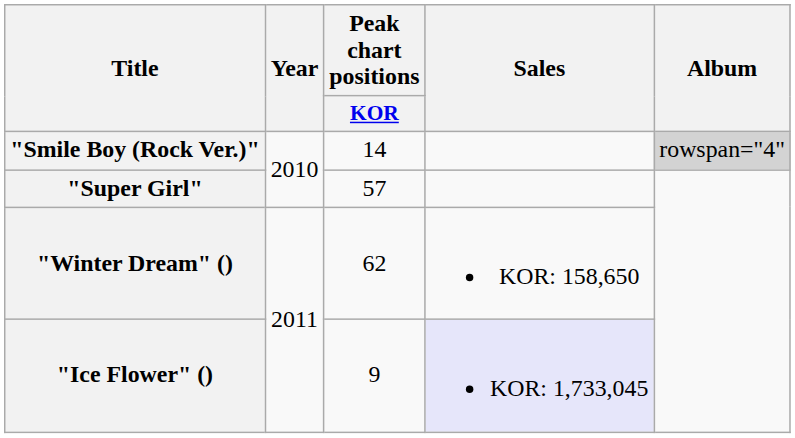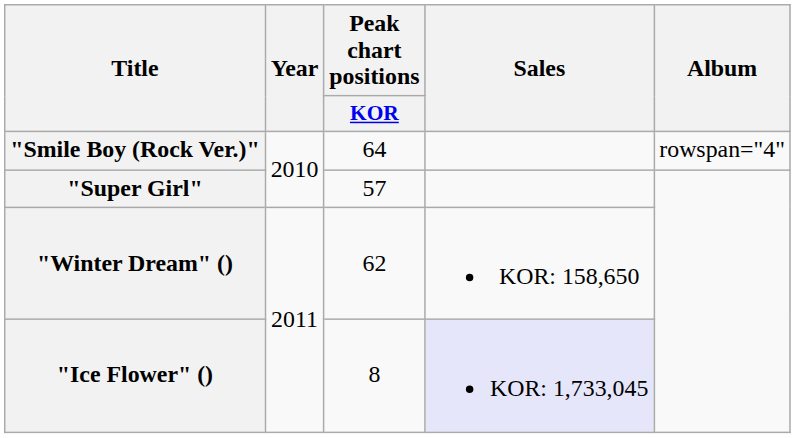(374, 150) 14 -> (374, 150) 64
(722, 150) lightgrey background -> (722, 150) no background
(374, 375) 9 -> (374, 375) 8
